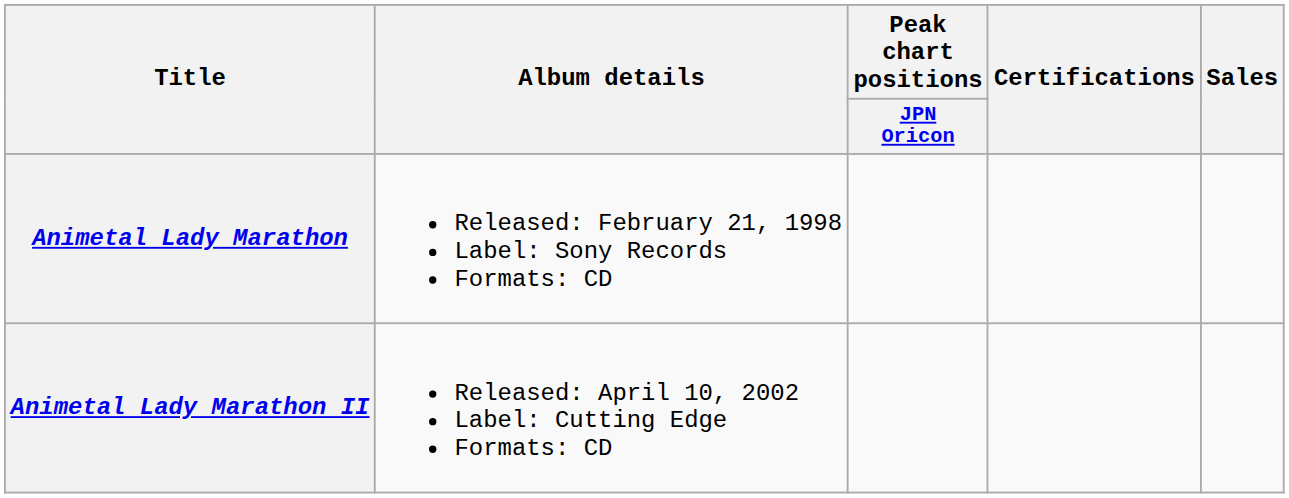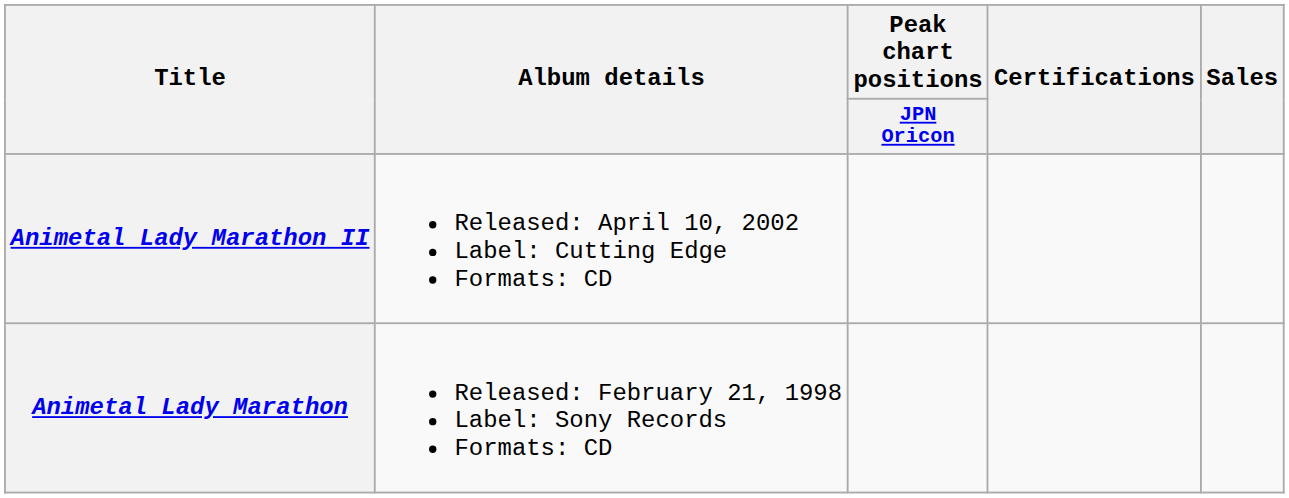rows swapped: (190, 238) <-> (190, 408)
